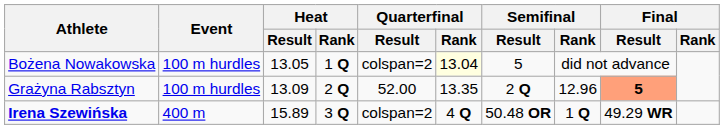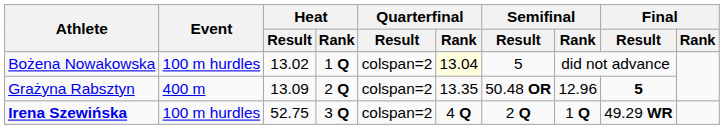(290, 64) 13.05 -> (290, 64) 13.02
(211, 89) 100 m hurdles -> (184, 89) 400 m
(397, 89) 52.00 -> (397, 89) colspan=2
(518, 89) 2 Q -> (518, 89) 50.48 OR
(638, 89) lightsalmon background -> (638, 89) no background
(184, 113) 400 m -> (211, 113) 100 m hurdles
(290, 113) 15.89 -> (290, 113) 52.75
(518, 113) 50.48 OR -> (518, 113) 2 Q
